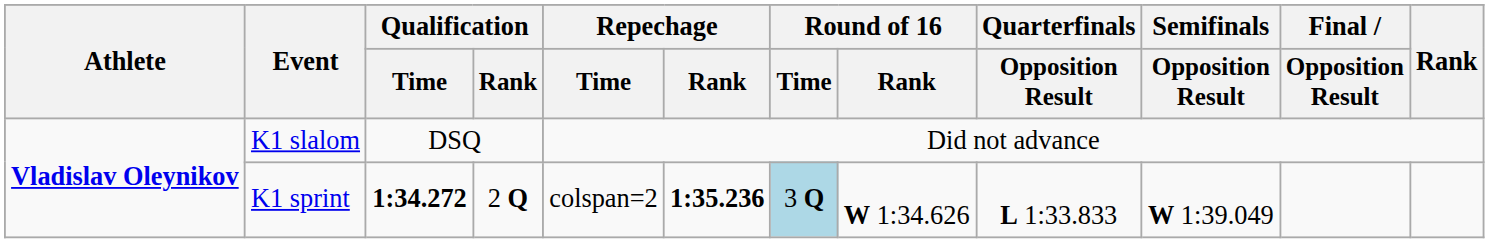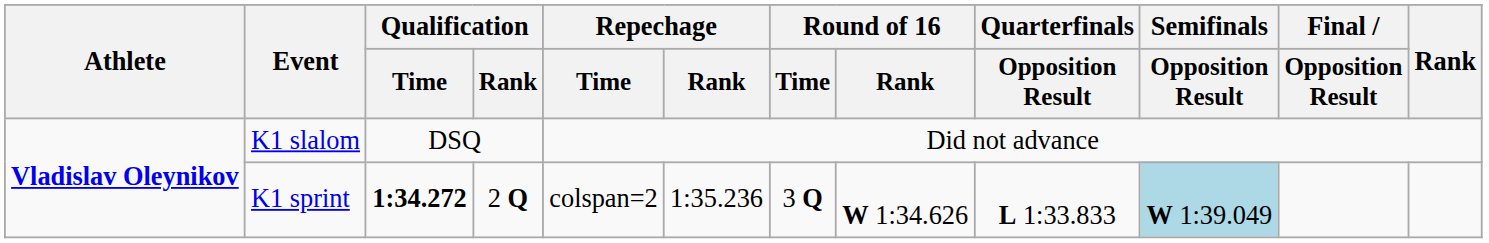(717, 199) bold -> (717, 199) normal
(804, 199) lightblue background -> (803, 199) no background
(1211, 215) no background -> (1209, 215) lightblue background
